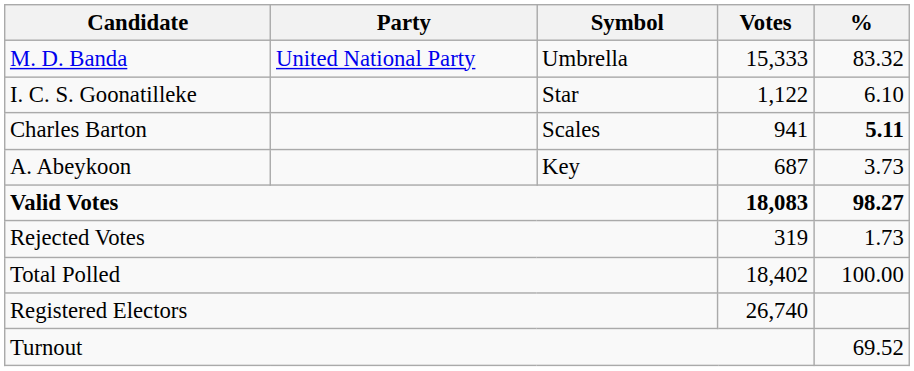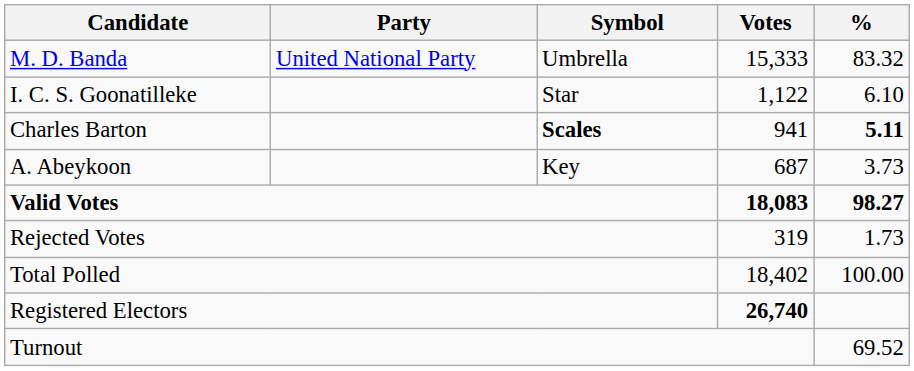(571, 130) normal -> (572, 130) bold
(777, 310) normal -> (777, 310) bold
